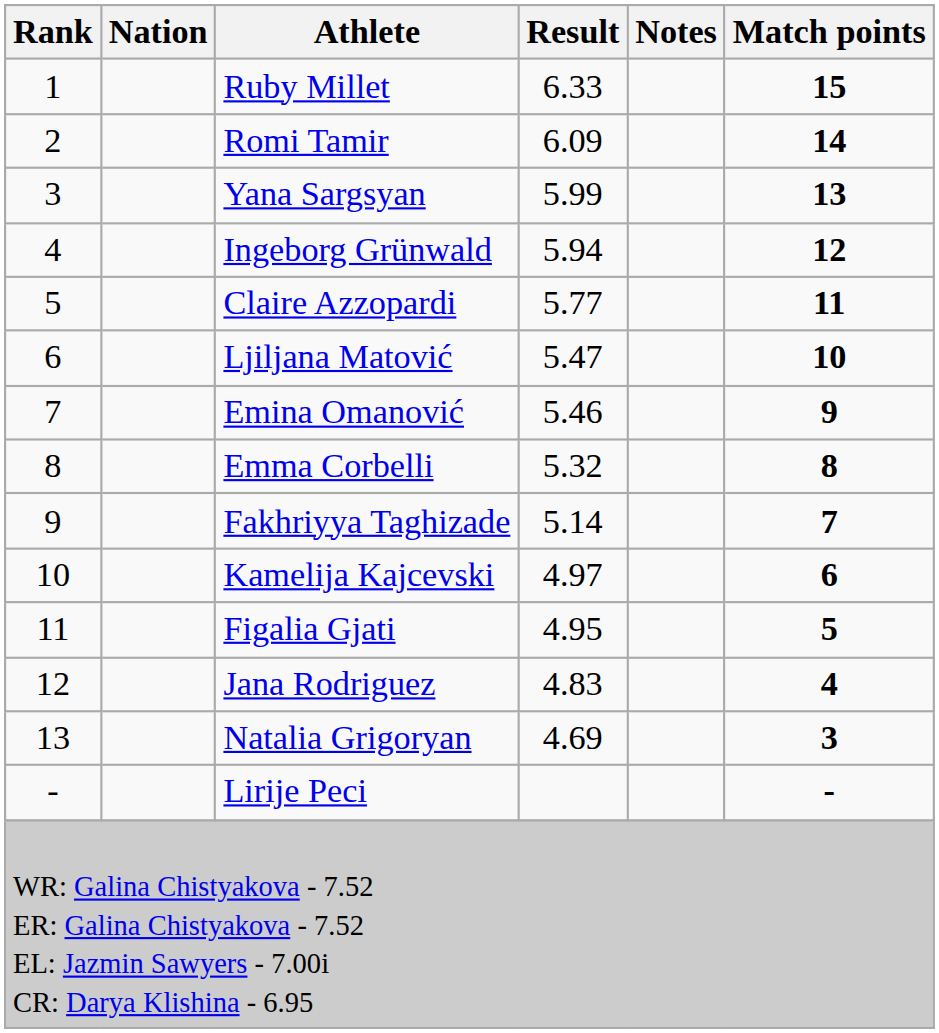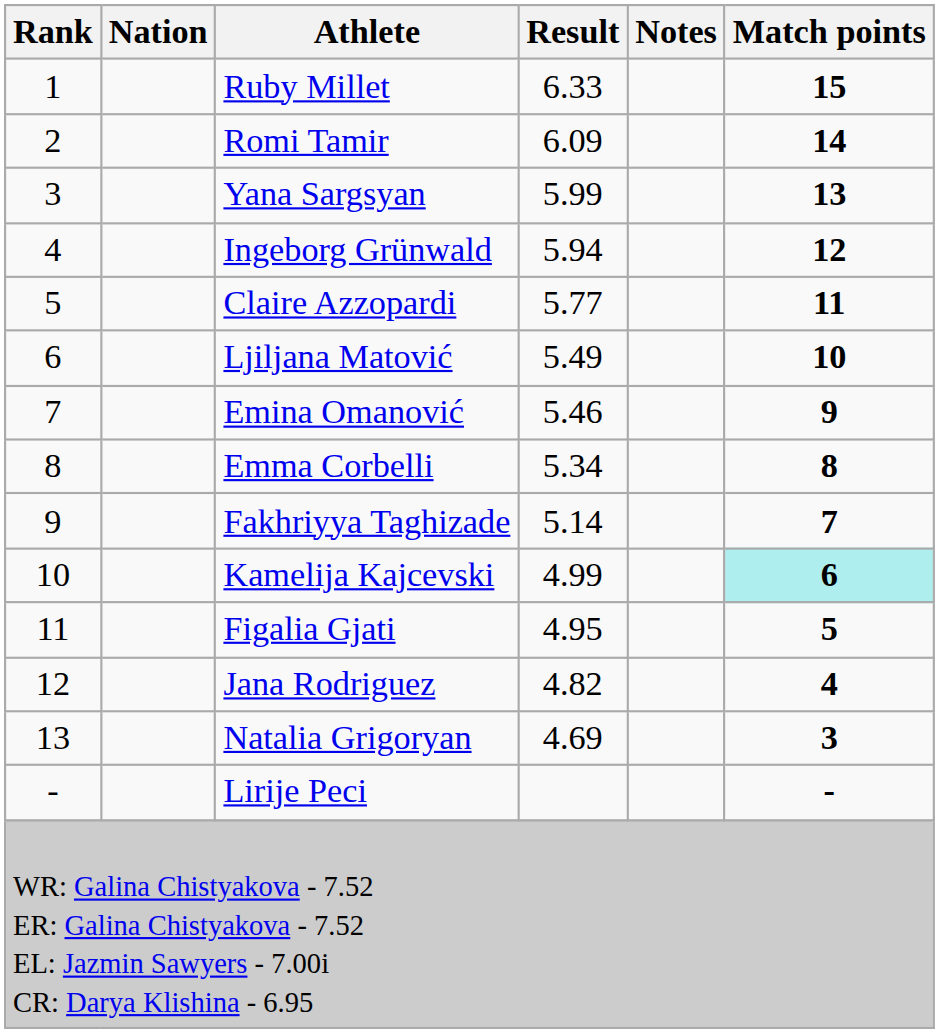(573, 357) 5.47 -> (573, 357) 5.49
(573, 466) 5.32 -> (573, 466) 5.34
(573, 574) 4.97 -> (573, 574) 4.99
(829, 574) no background -> (829, 574) paleturquoise background
(573, 683) 4.83 -> (573, 683) 4.82
